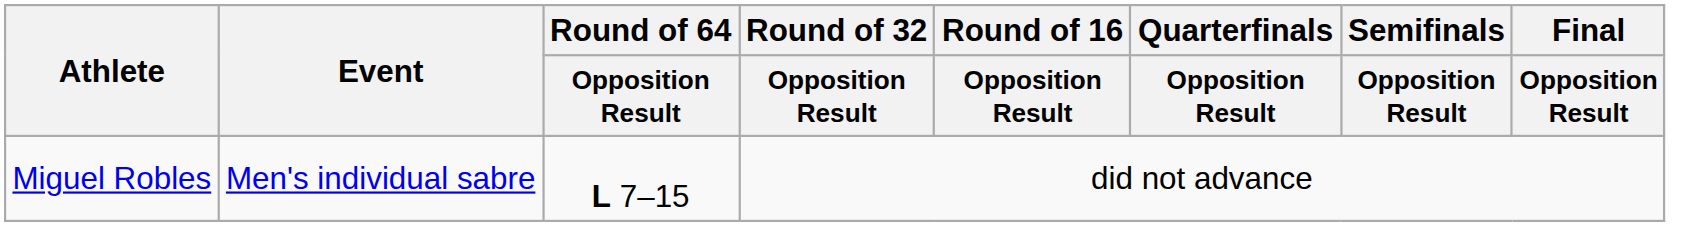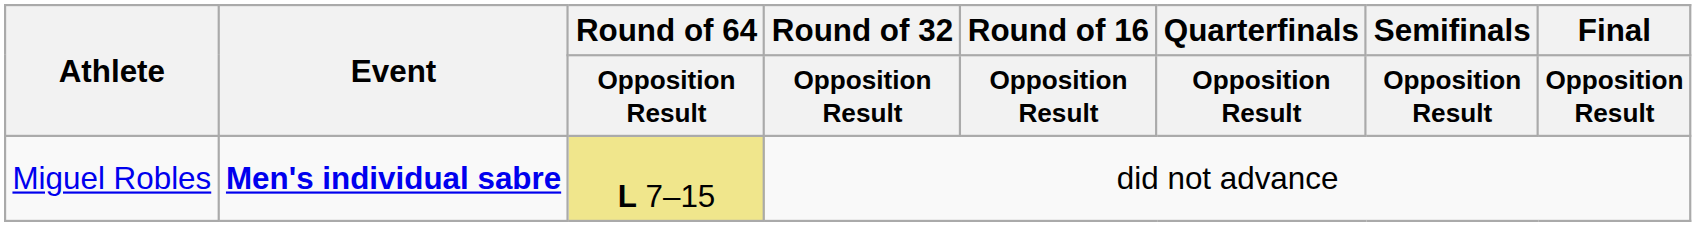(381, 179) normal -> (394, 179) bold
(641, 197) no background -> (666, 197) khaki background
